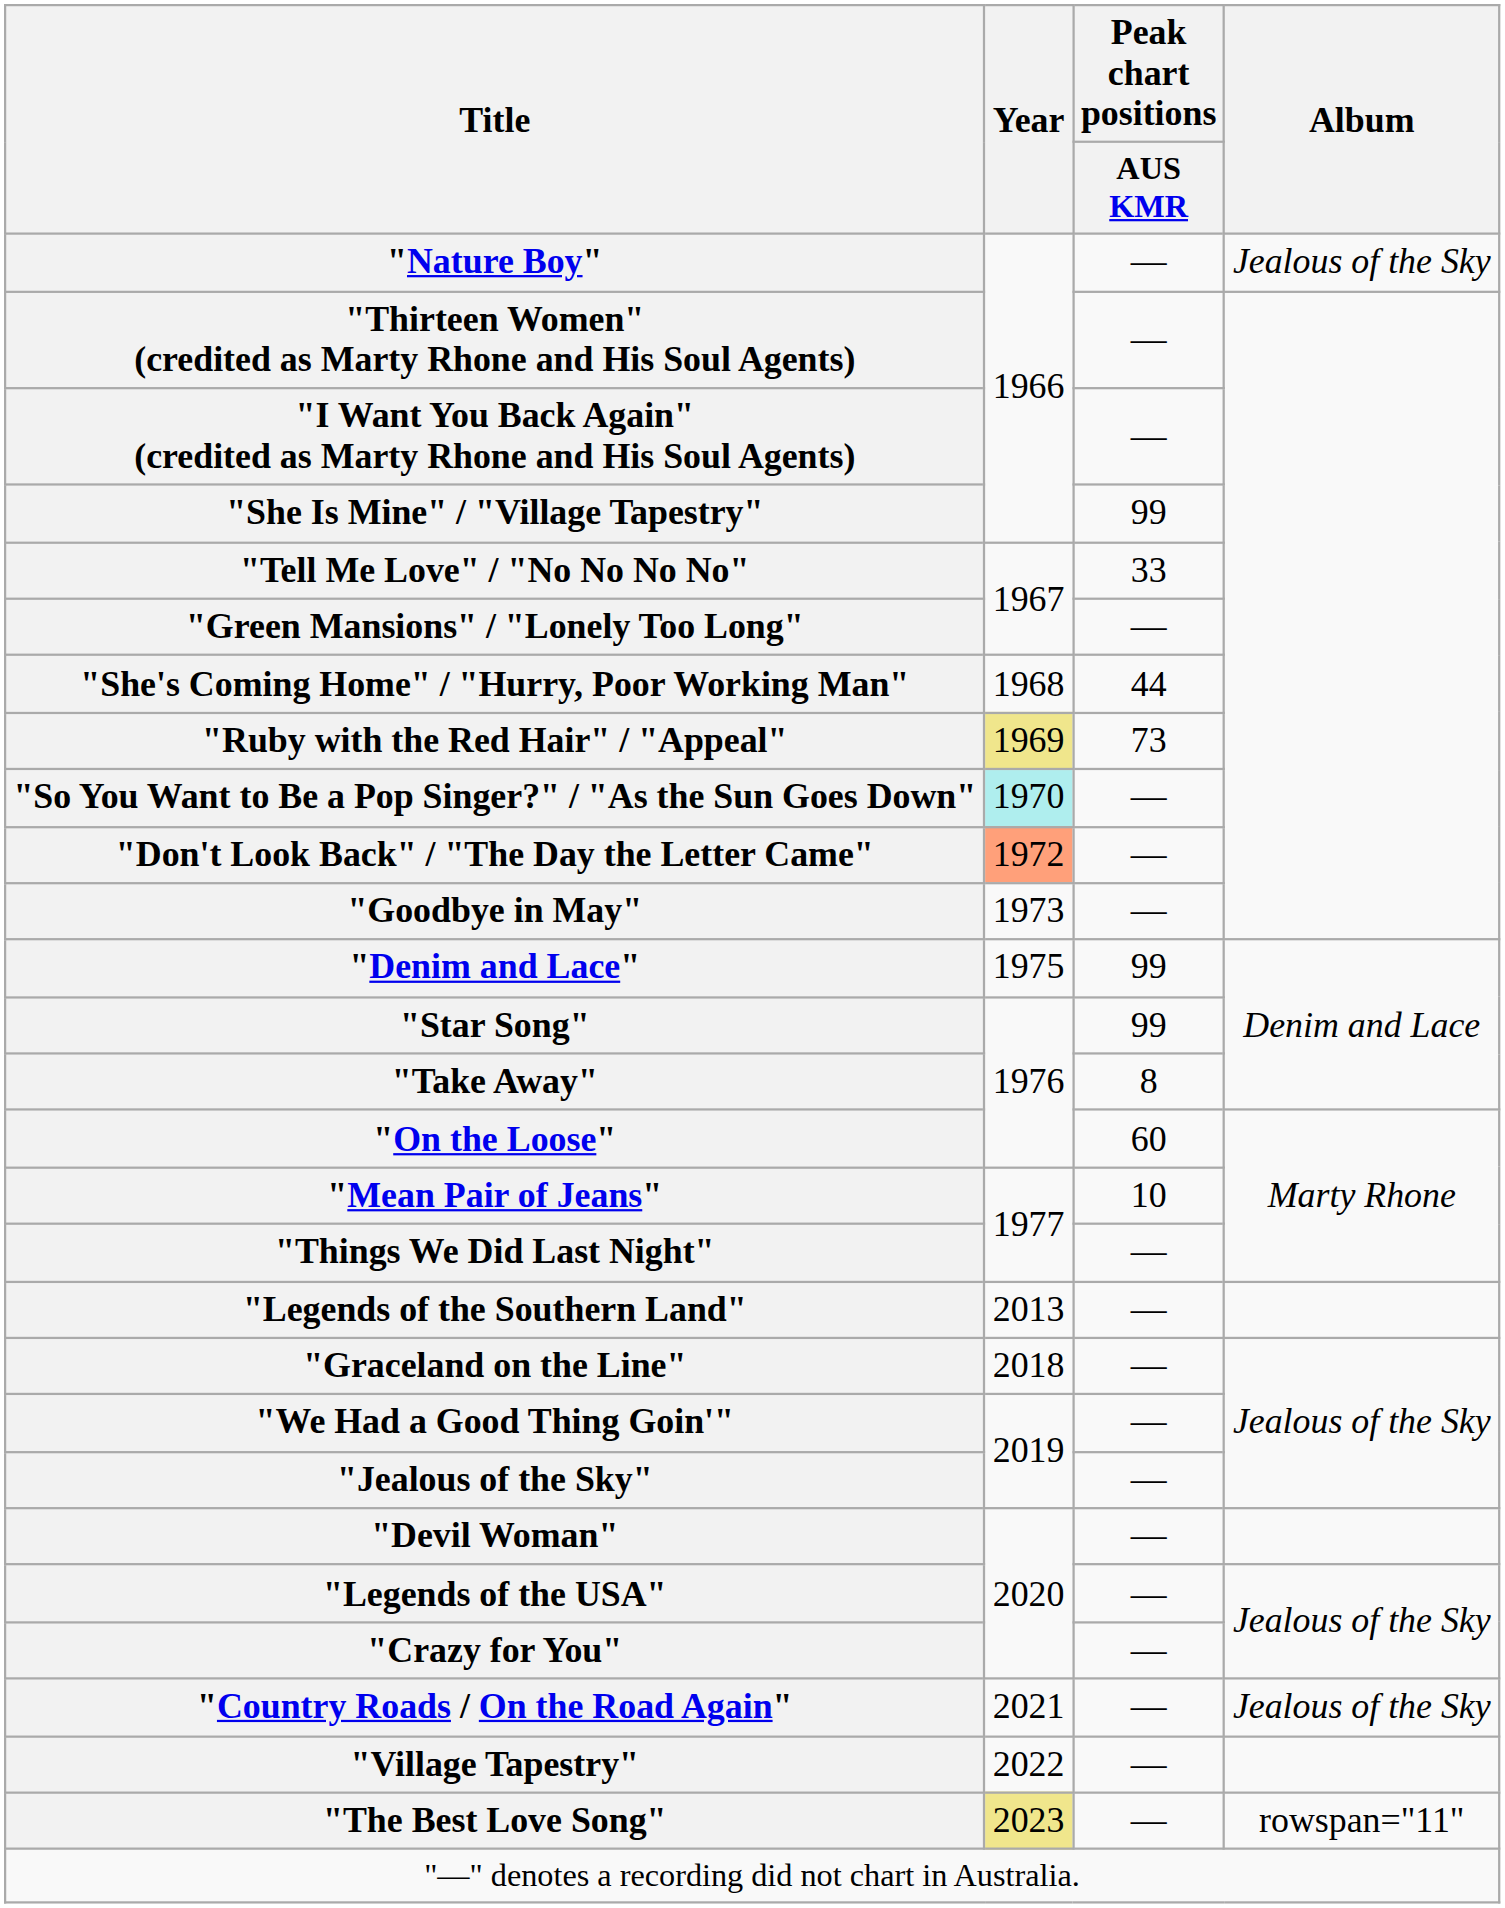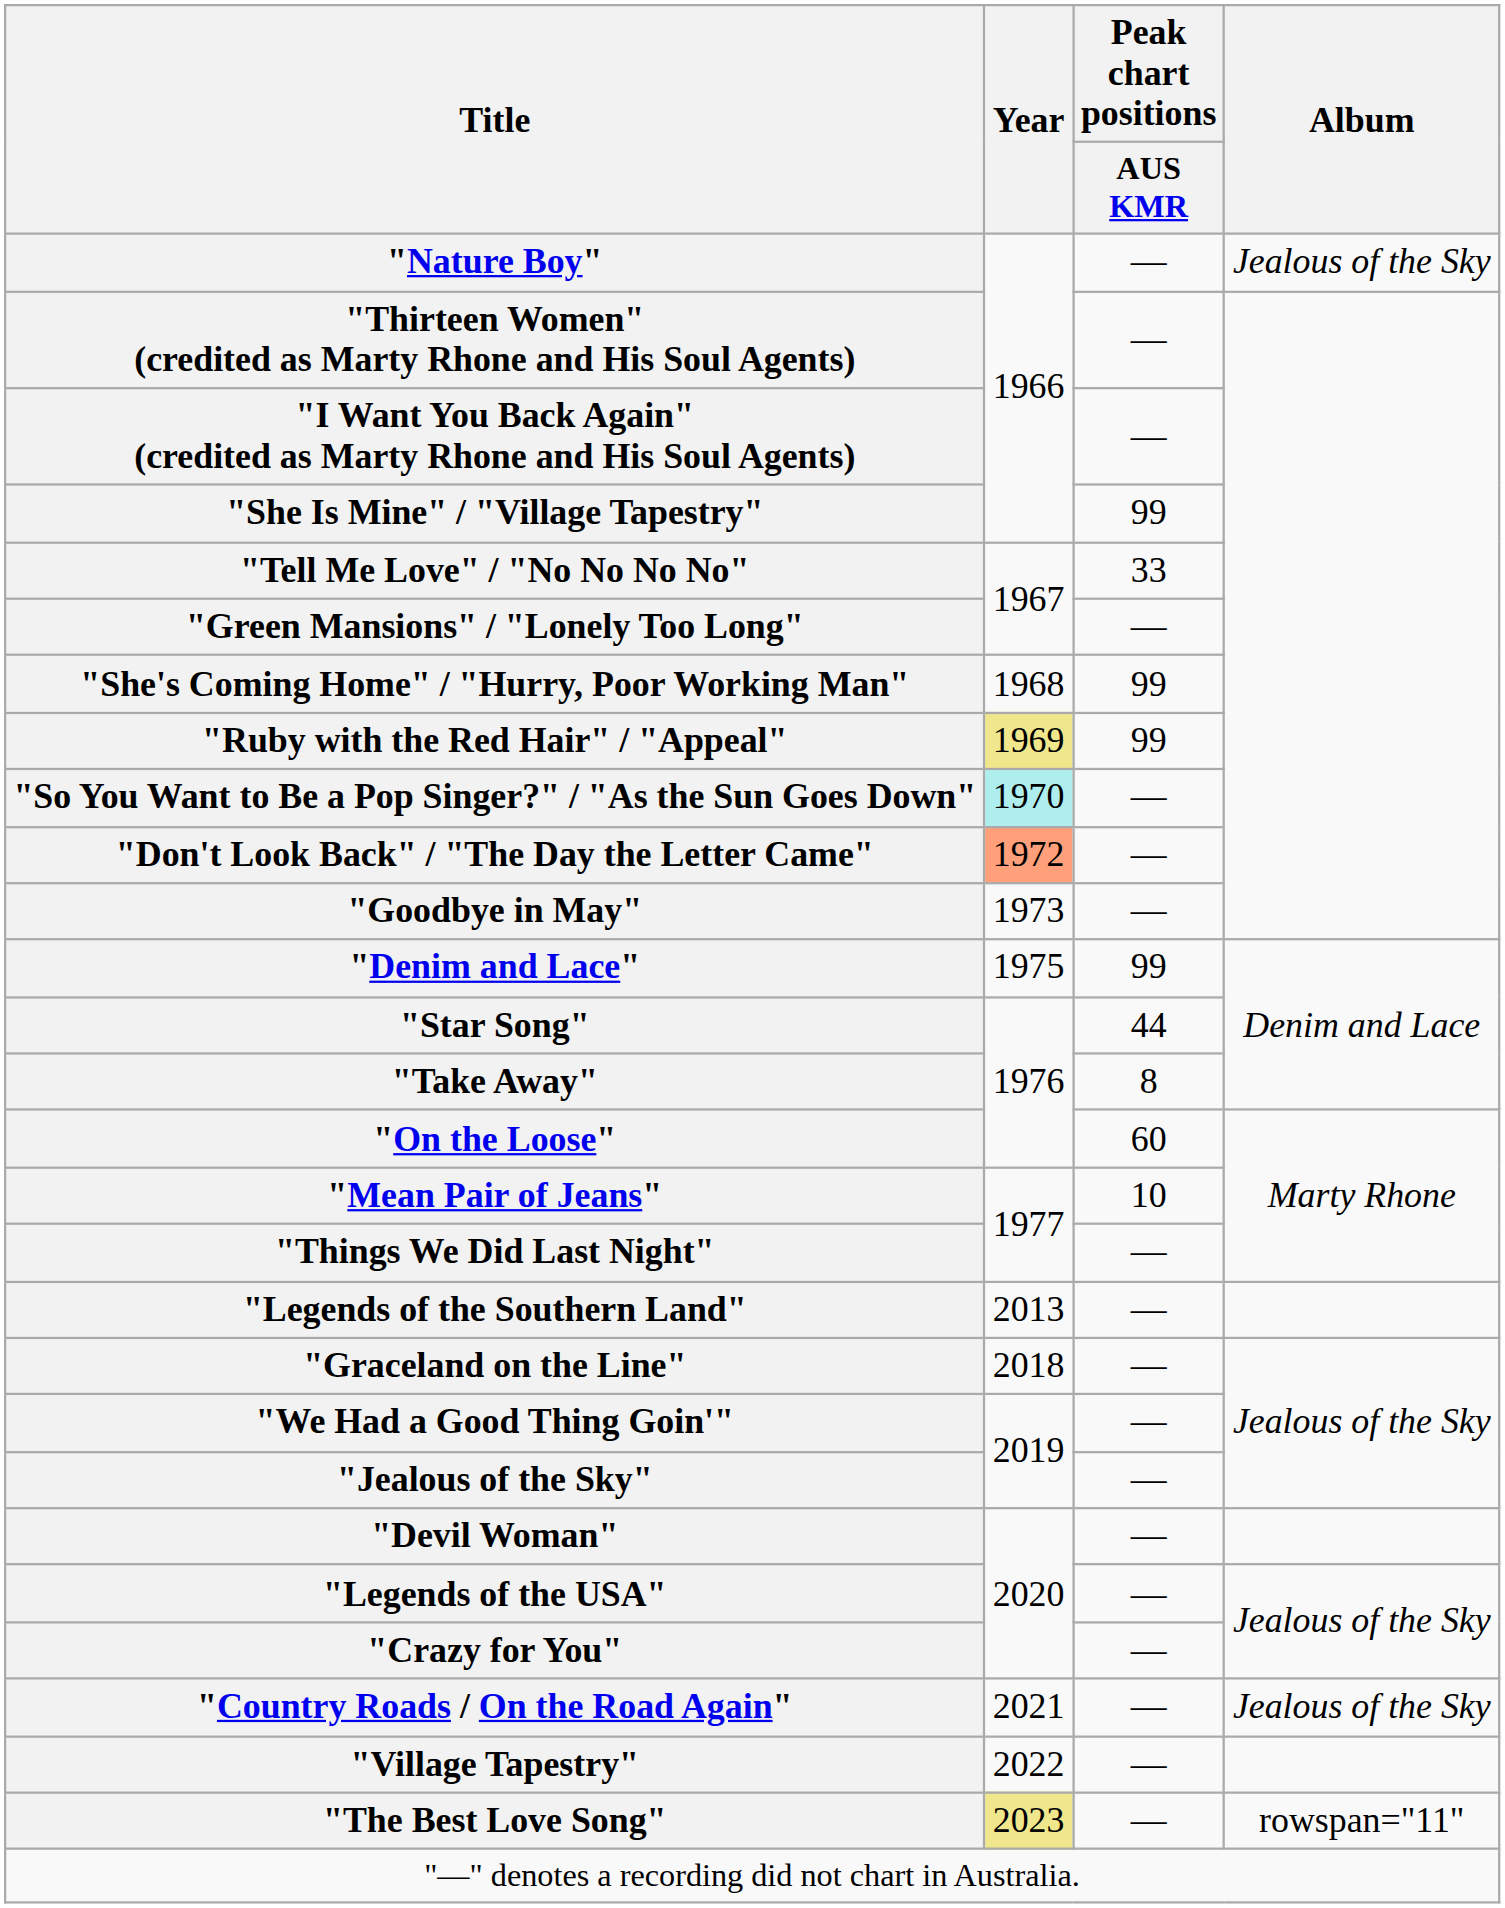(1149, 683) 44 -> (1149, 683) 99
(1149, 740) 73 -> (1149, 740) 99
(1149, 1024) 99 -> (1149, 1024) 44
